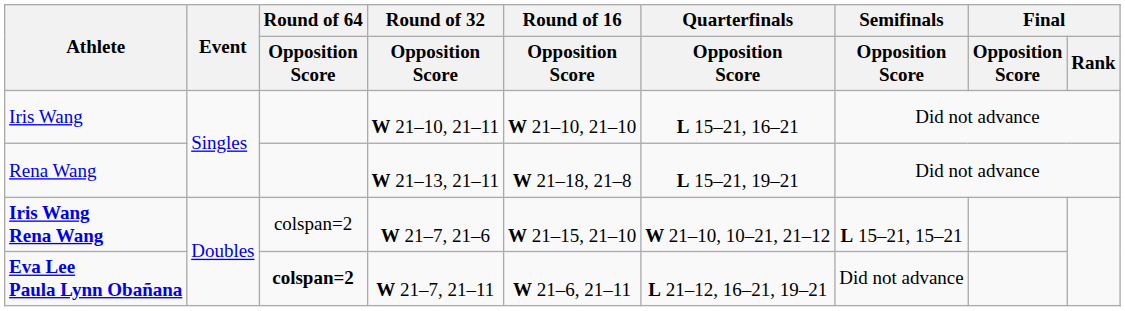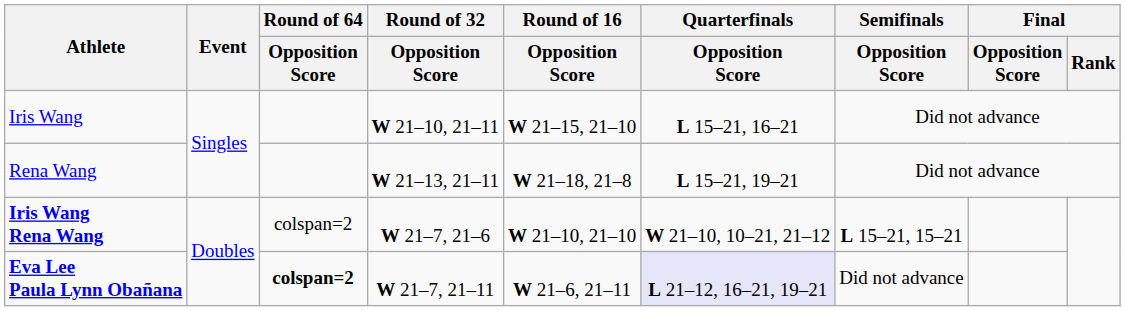(572, 128) W 21–10, 21–10 -> (572, 128) W 21–15, 21–10
(572, 235) W 21–15, 21–10 -> (572, 235) W 21–10, 21–10
(738, 289) no background -> (738, 289) lavender background
